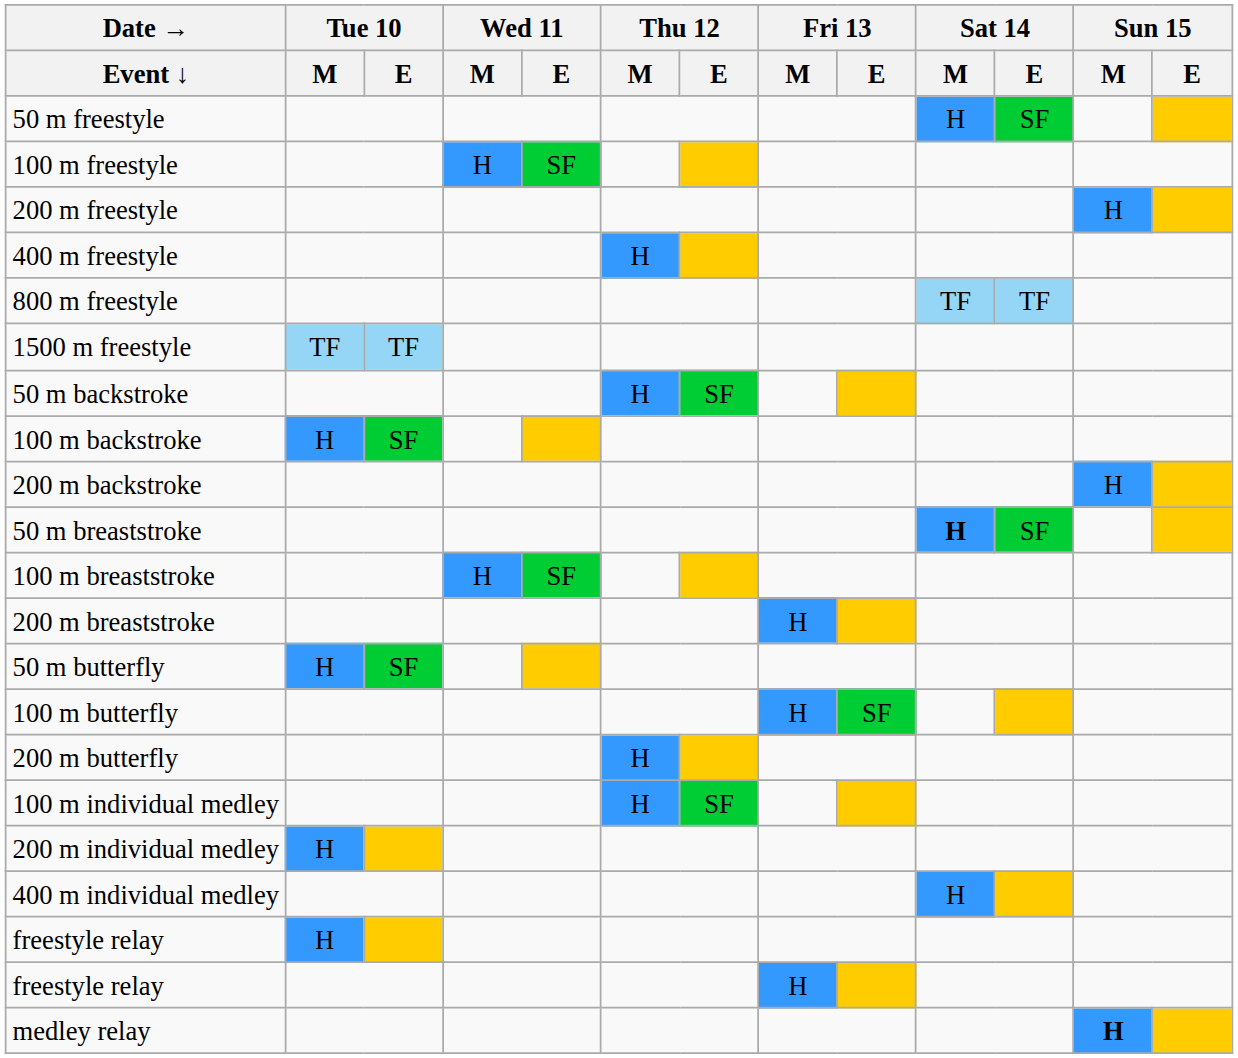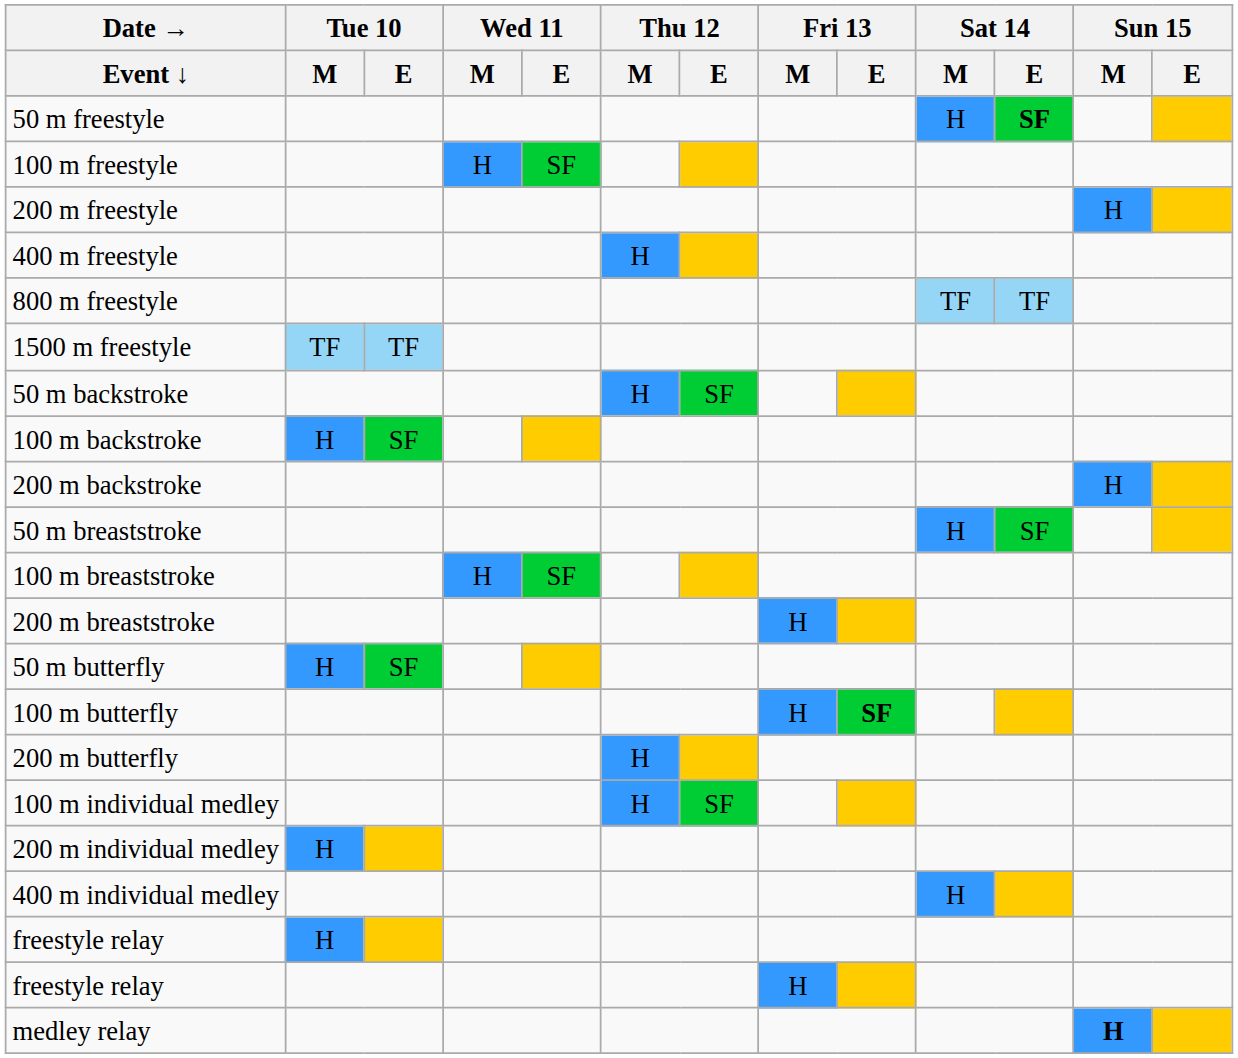(1034, 119) normal -> (1034, 119) bold
(956, 529) bold -> (956, 529) normal
(877, 712) normal -> (877, 712) bold
